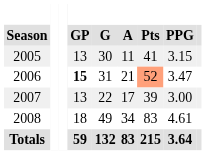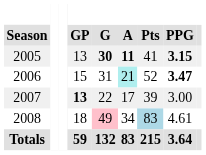(105, 56) normal -> (105, 56) bold
(128, 56) normal -> (128, 56) bold
(180, 56) normal -> (180, 56) bold
(80, 77) bold -> (80, 77) normal
(128, 77) no background -> (128, 77) paleturquoise background
(150, 77) lightsalmon background -> (150, 77) no background
(180, 77) normal -> (180, 77) bold
(80, 98) normal -> (80, 98) bold
(105, 118) no background -> (105, 118) pink background
(150, 118) no background -> (150, 118) lightblue background
